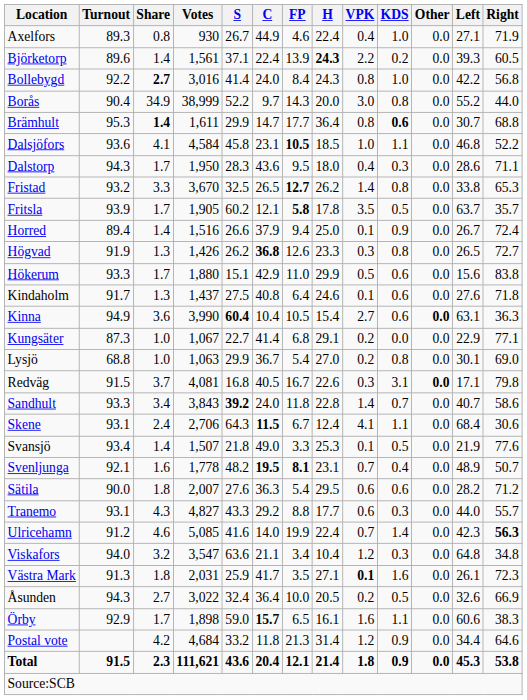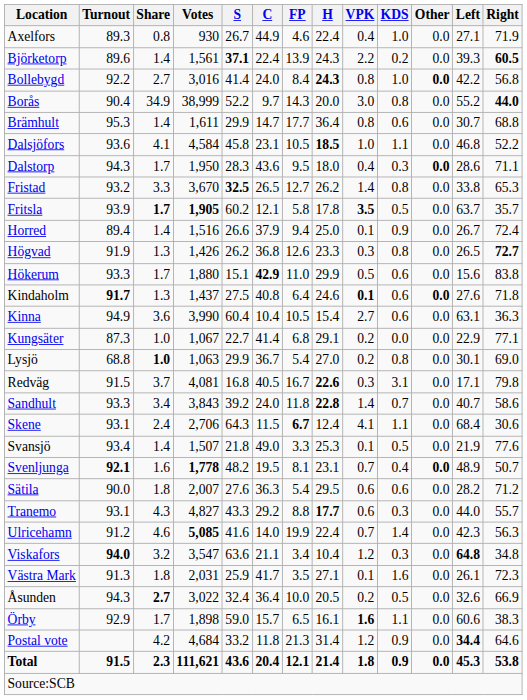(237, 58) normal -> (237, 58) bold
(327, 58) bold -> (327, 58) normal
(507, 58) normal -> (507, 58) bold
(162, 79) bold -> (162, 79) normal
(327, 79) normal -> (327, 79) bold
(441, 79) normal -> (441, 79) bold
(507, 101) normal -> (507, 101) bold
(162, 123) bold -> (162, 123) normal
(400, 123) bold -> (400, 123) normal
(297, 144) bold -> (297, 144) normal
(327, 144) normal -> (327, 144) bold
(441, 166) normal -> (441, 166) bold
(237, 187) normal -> (237, 187) bold
(297, 187) bold -> (297, 187) normal
(162, 209) normal -> (162, 209) bold
(204, 209) normal -> (204, 209) bold
(301, 209) bold -> (301, 209) normal
(366, 209) normal -> (366, 209) bold
(267, 252) bold -> (267, 252) normal
(507, 252) normal -> (507, 252) bold
(267, 274) normal -> (267, 274) bold
(118, 295) normal -> (118, 295) bold
(366, 295) normal -> (366, 295) bold
(441, 295) normal -> (441, 295) bold
(237, 317) bold -> (237, 317) normal
(441, 317) bold -> (441, 317) normal
(162, 360) normal -> (162, 360) bold
(327, 381) normal -> (327, 381) bold
(441, 381) bold -> (441, 381) normal
(237, 403) bold -> (237, 403) normal
(327, 403) normal -> (327, 403) bold
(268, 425) bold -> (268, 425) normal
(301, 425) normal -> (301, 425) bold
(118, 468) normal -> (118, 468) bold
(204, 468) normal -> (204, 468) bold
(267, 468) bold -> (267, 468) normal
(301, 468) bold -> (301, 468) normal
(441, 468) normal -> (441, 468) bold
(327, 511) normal -> (327, 511) bold
(204, 532) normal -> (204, 532) bold
(507, 532) bold -> (507, 532) normal
(118, 554) normal -> (118, 554) bold
(468, 554) normal -> (468, 554) bold
(366, 576) bold -> (366, 576) normal
(162, 597) normal -> (162, 597) bold
(267, 619) bold -> (267, 619) normal
(366, 619) normal -> (366, 619) bold
(468, 640) normal -> (468, 640) bold
